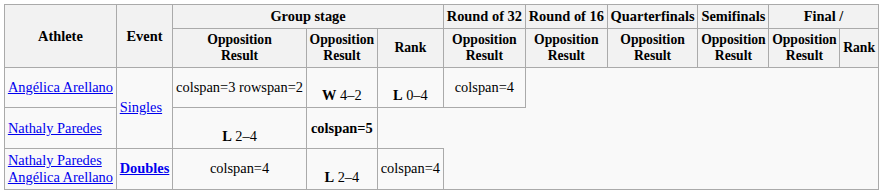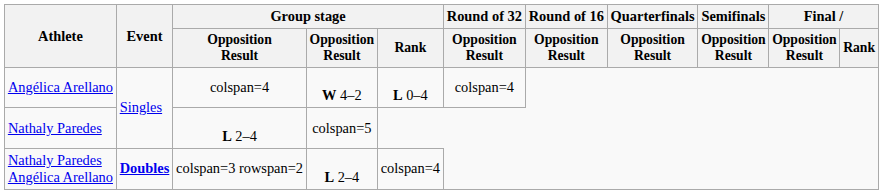(240, 87) colspan=3 rowspan=2 -> (240, 87) colspan=4
(342, 128) bold -> (342, 128) normal
(240, 168) colspan=4 -> (240, 168) colspan=3 rowspan=2
